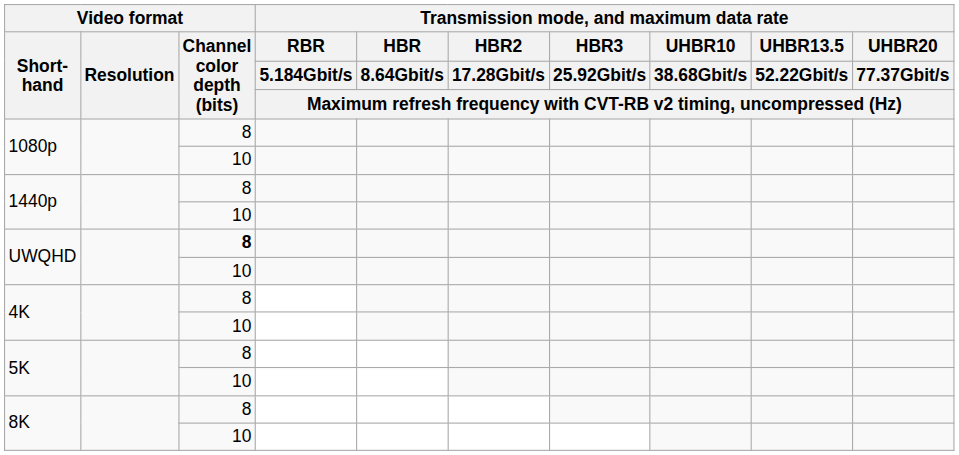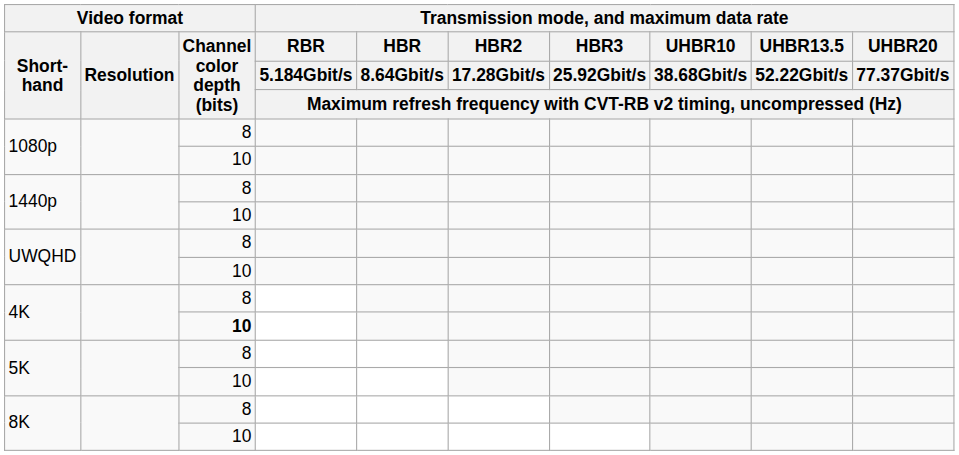(247, 243) bold -> (247, 243) normal
(242, 326) normal -> (242, 326) bold
